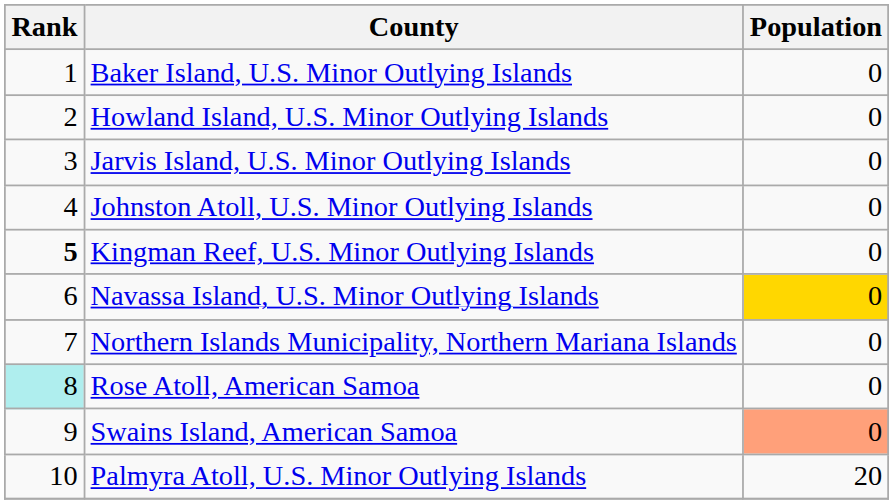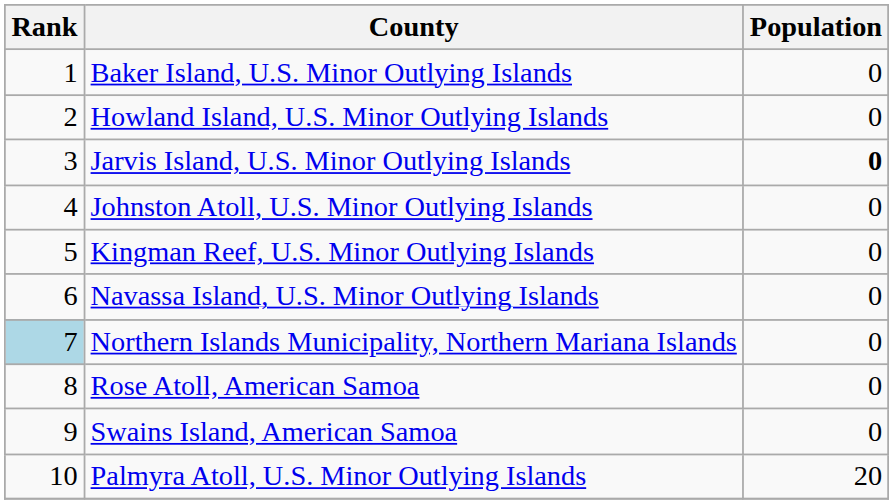(875, 161) normal -> (875, 161) bold
(70, 251) bold -> (70, 251) normal
(875, 296) gold background -> (875, 296) no background
(70, 341) no background -> (70, 341) lightblue background
(70, 386) paleturquoise background -> (70, 386) no background
(875, 431) lightsalmon background -> (875, 431) no background
